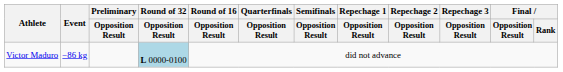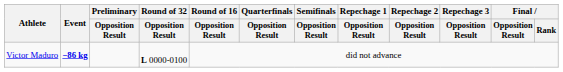(75, 55) normal -> (75, 55) bold
(164, 60) lightblue background -> (164, 60) no background
